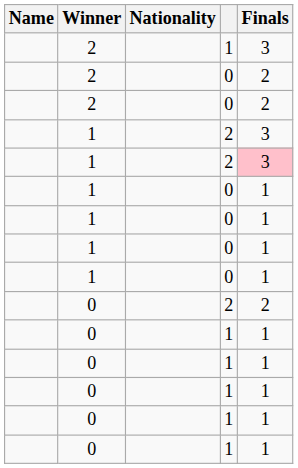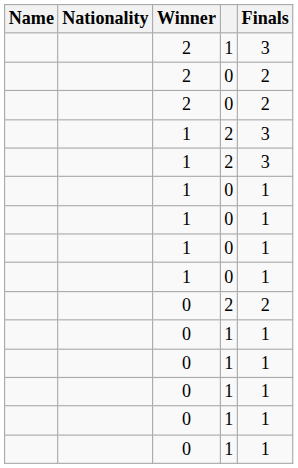columns swapped: (173, 18) <-> (92, 18)
(265, 162) pink background -> (265, 162) no background
